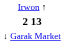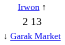(32, 21) bold -> (32, 21) normal
